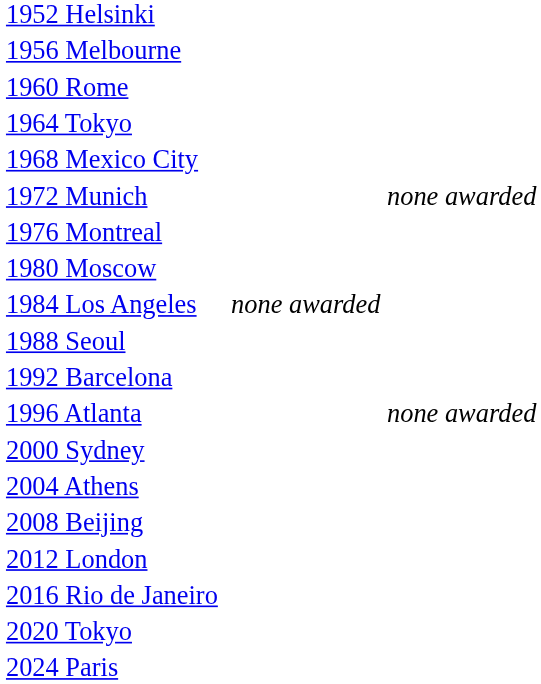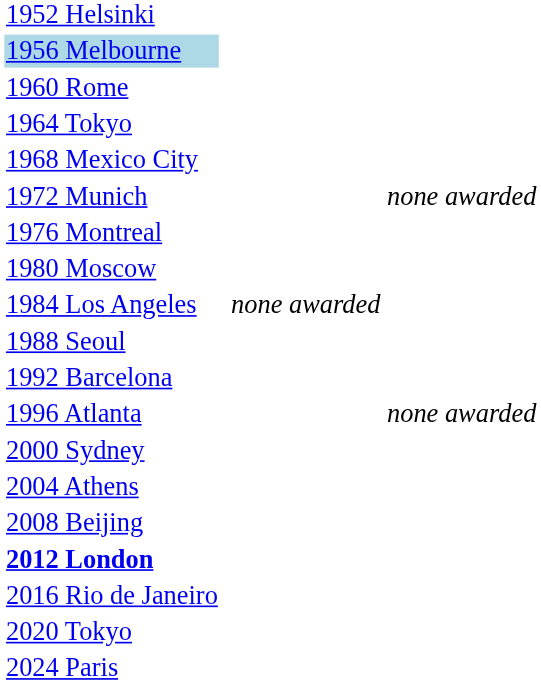(94, 50) no background -> (94, 50) lightblue background
(77, 558) normal -> (80, 558) bold
